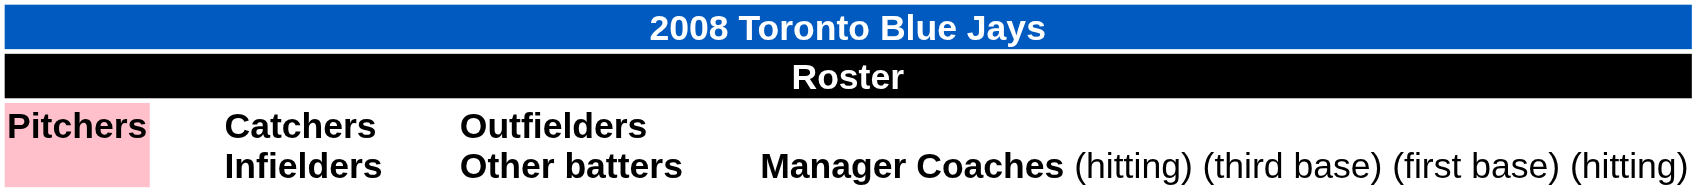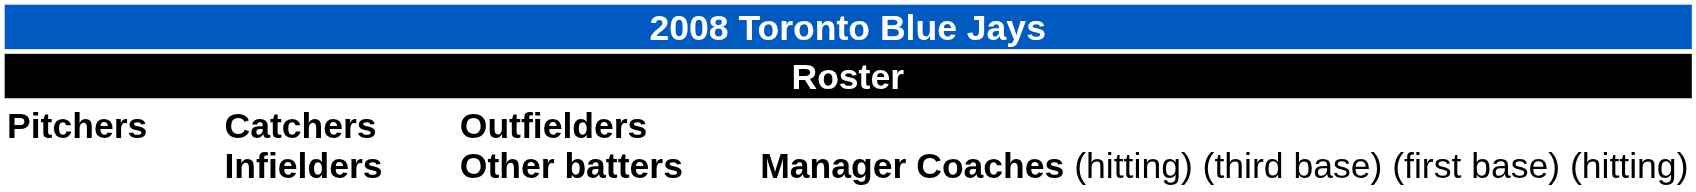(77, 125) pink background -> (77, 125) no background
